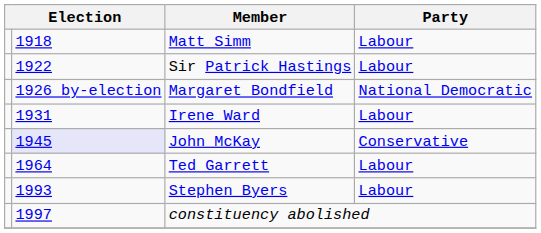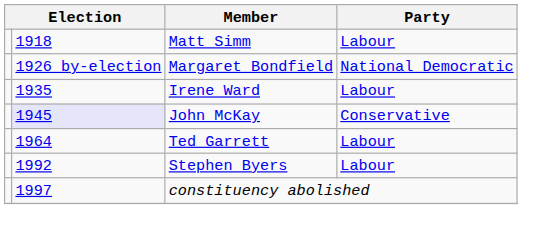- row: (260, 67)
(34, 116) 1931 -> (34, 91) 1935
(34, 191) 1993 -> (34, 166) 1992
